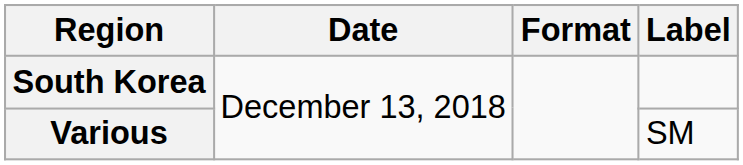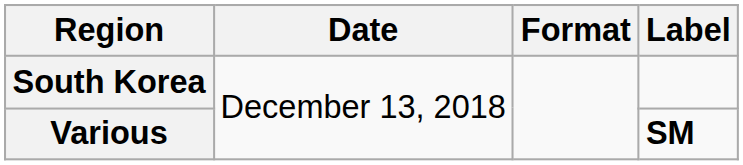(670, 133) normal -> (670, 133) bold
